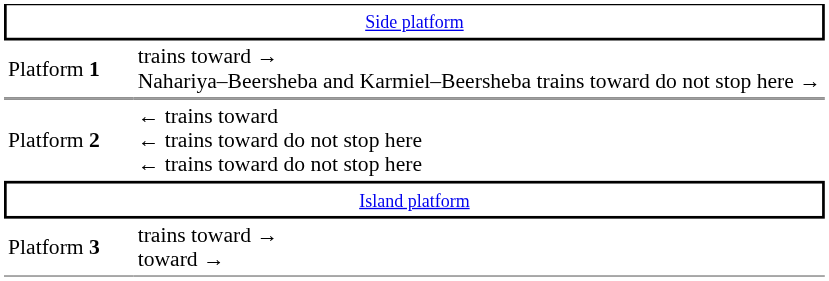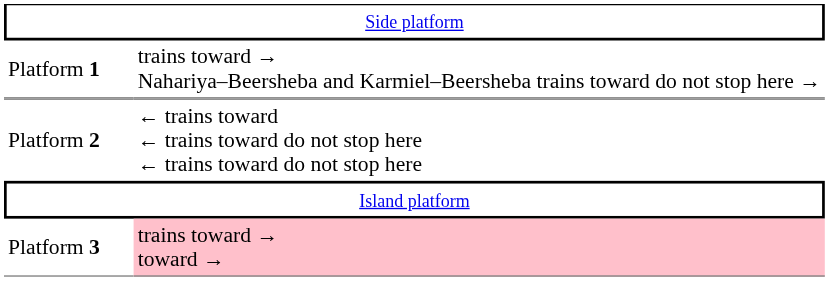(208, 246) no background -> (208, 246) pink background
